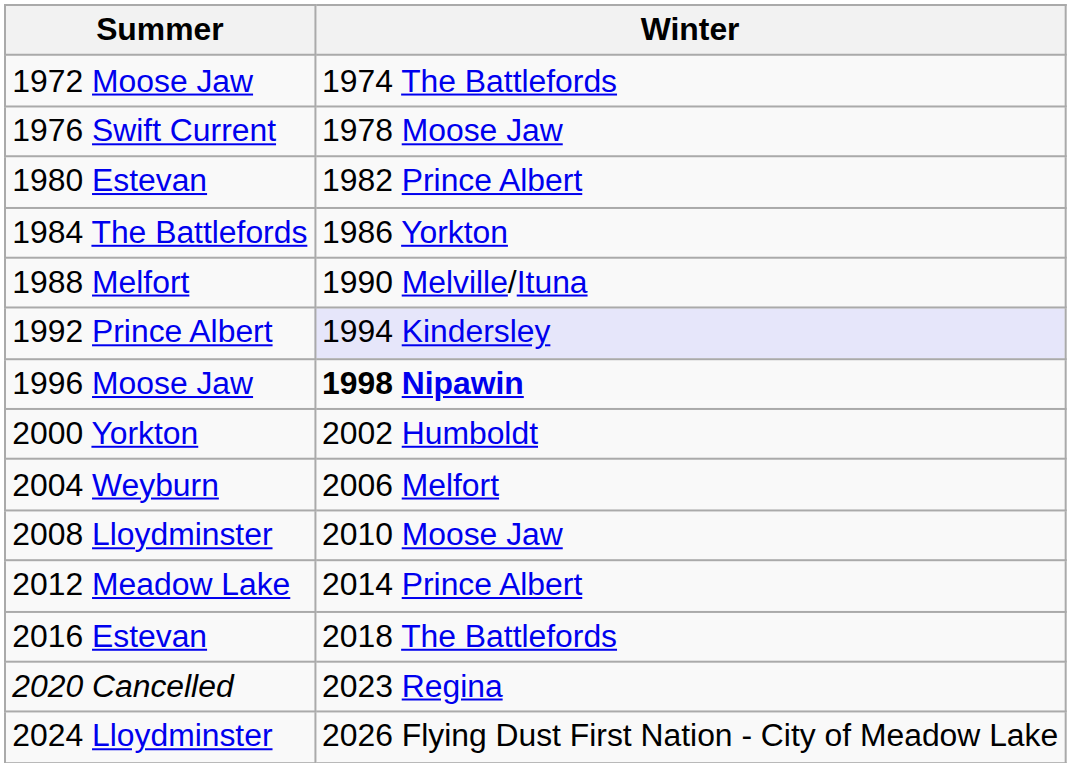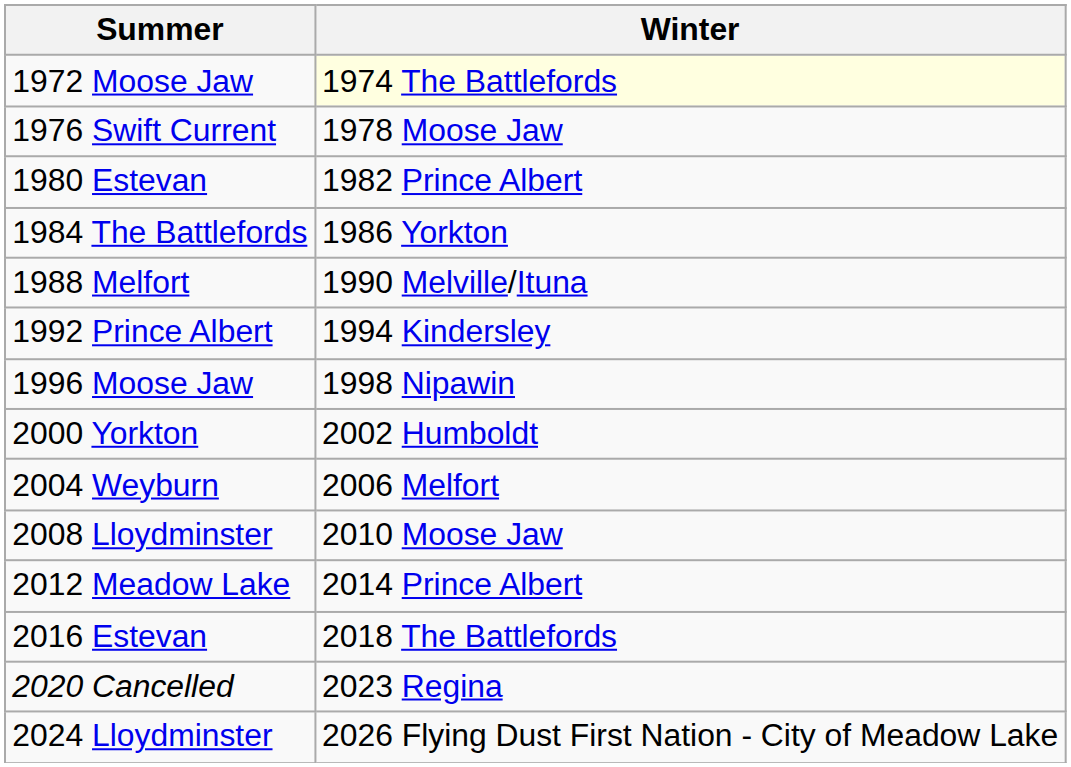(470, 80) no background -> (470, 80) lightyellow background
(436, 332) lavender background -> (436, 332) no background
(423, 383) bold -> (419, 383) normal
